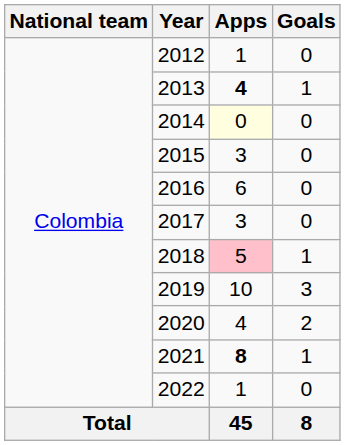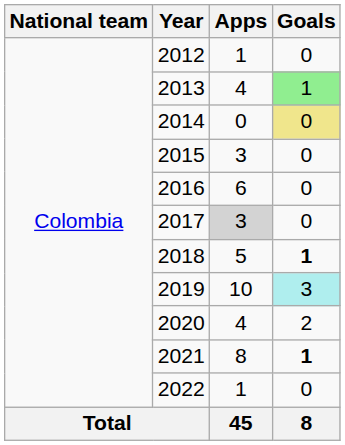(241, 88) bold -> (241, 88) normal
(306, 88) no background -> (306, 88) lightgreen background
(241, 121) lightyellow background -> (241, 121) no background
(306, 121) no background -> (306, 121) khaki background
(241, 222) no background -> (241, 222) lightgrey background
(241, 255) pink background -> (241, 255) no background
(306, 255) normal -> (306, 255) bold
(306, 289) no background -> (306, 289) paleturquoise background
(241, 356) bold -> (241, 356) normal
(306, 356) normal -> (306, 356) bold
